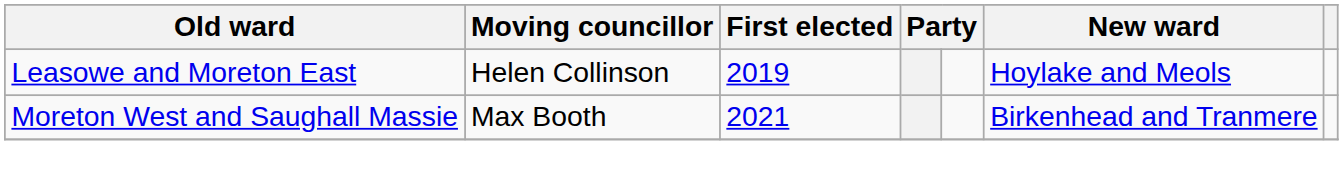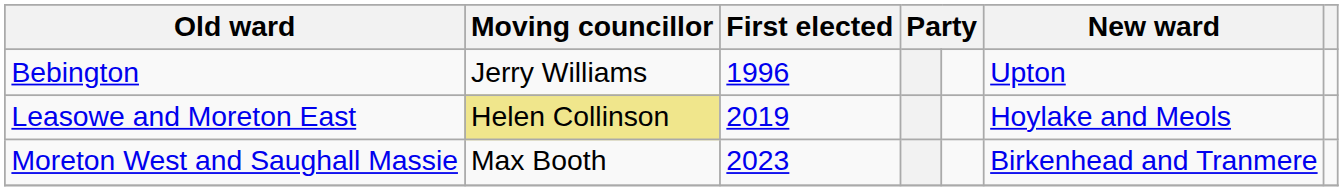+ row: (75, 71)
(570, 71) no background -> (570, 116) khaki background
(758, 116) 2021 -> (758, 161) 2023
